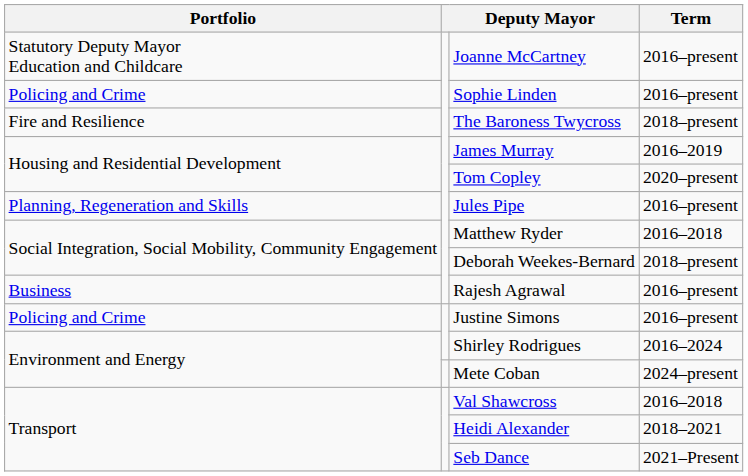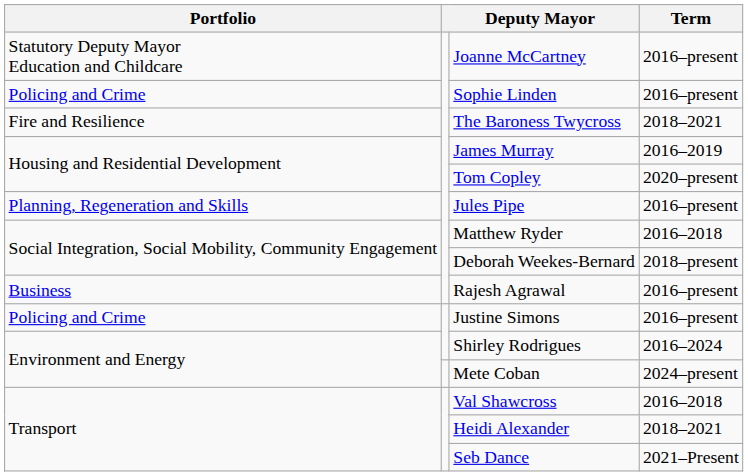(690, 121) 2018–present -> (683, 121) 2018–2021
